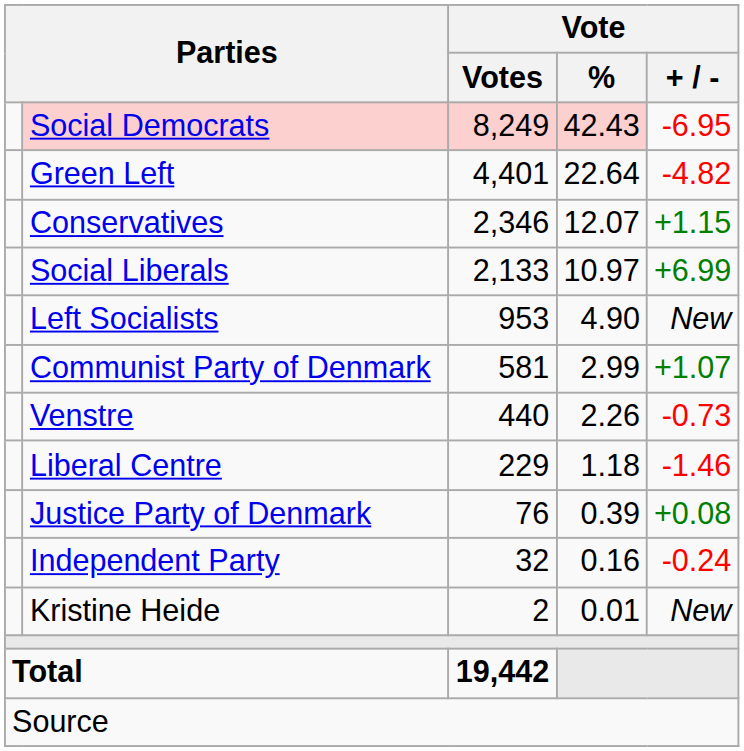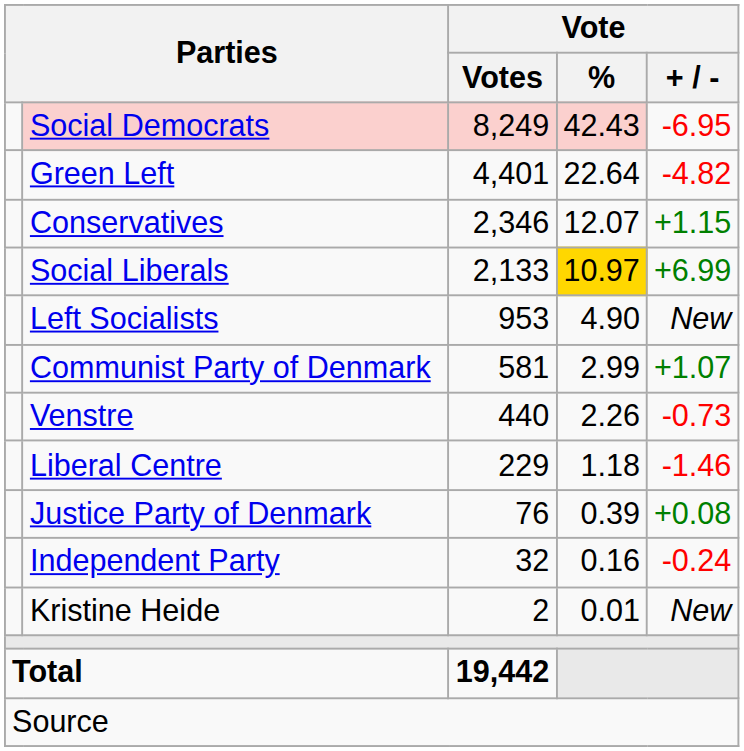(602, 271) no background -> (602, 271) gold background
